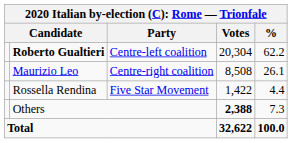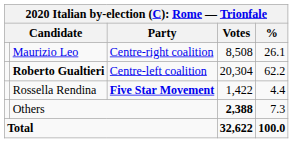rows swapped: (58, 52) <-> (45, 71)
(159, 90) normal -> (162, 90) bold
